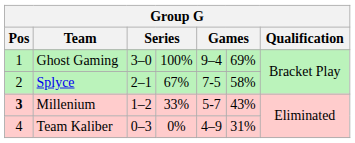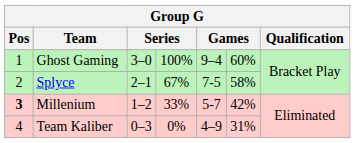(243, 60) 69% -> (243, 60) 60%
(243, 104) 43% -> (243, 104) 42%
